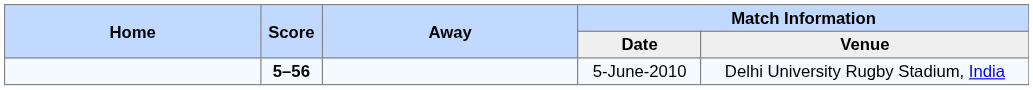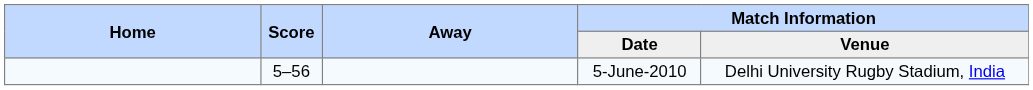(291, 71) bold -> (291, 71) normal
